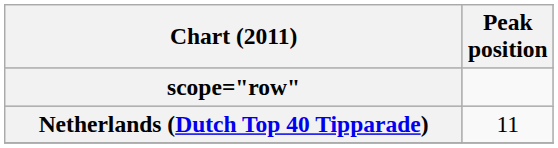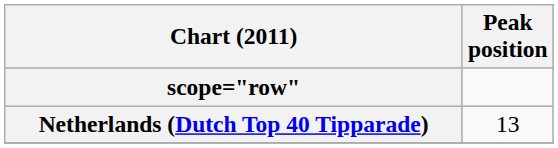(508, 124) 11 -> (508, 124) 13
